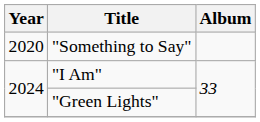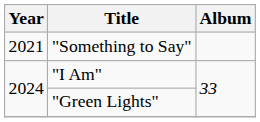(26, 46) 2020 -> (26, 46) 2021
